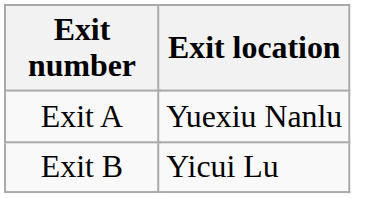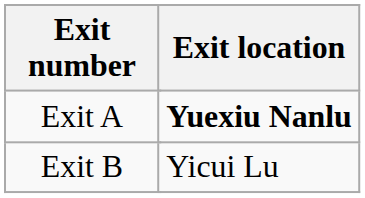(254, 116) normal -> (259, 116) bold
